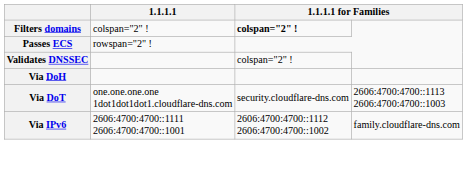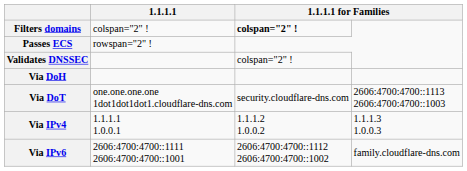+ row: (47, 125)
